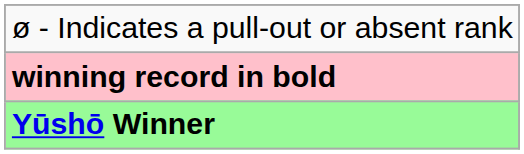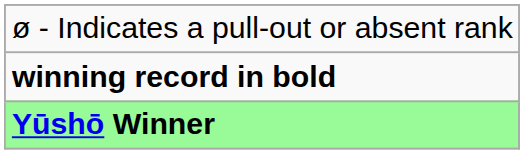(174, 76) pink background -> (174, 76) no background
